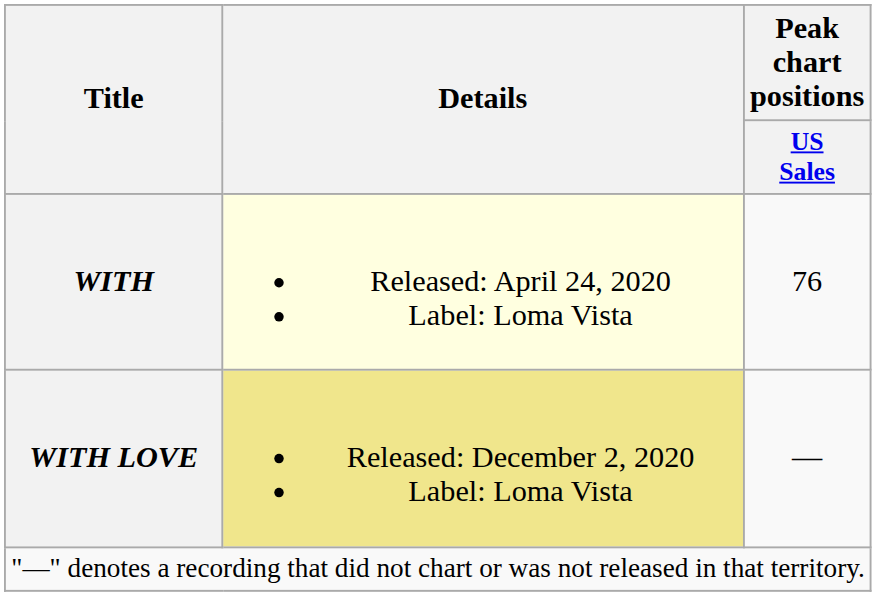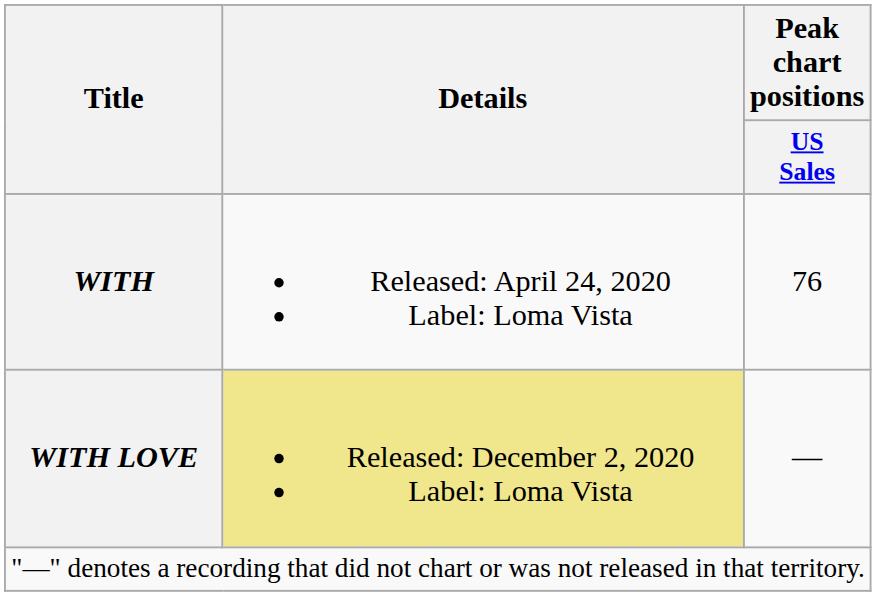(483, 299) lightyellow background -> (483, 299) no background
